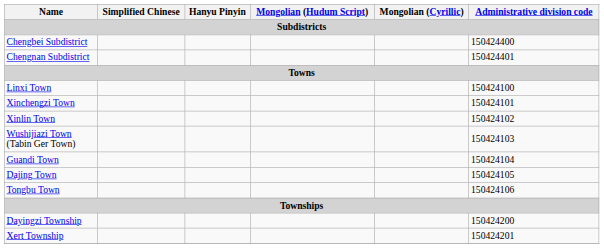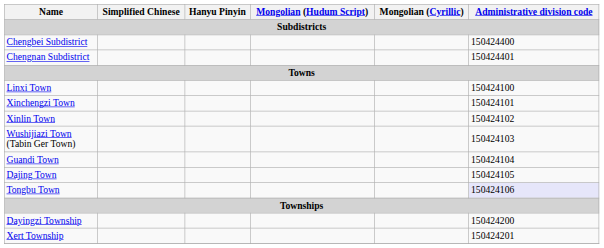(493, 190) no background -> (493, 190) lavender background
